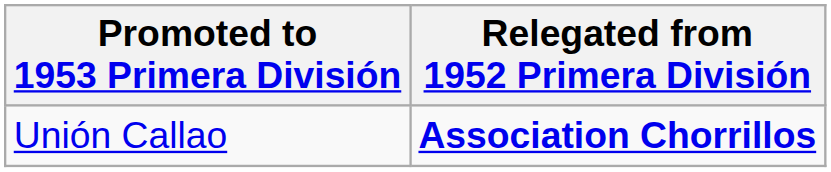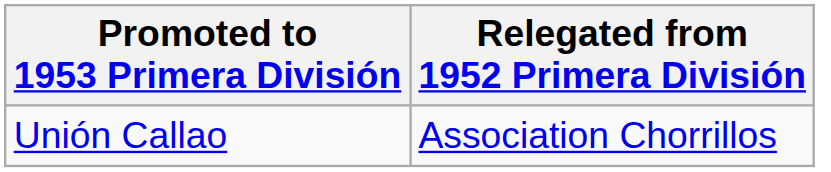(617, 135) bold -> (598, 135) normal
